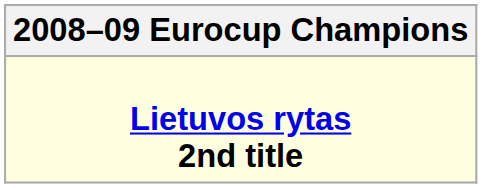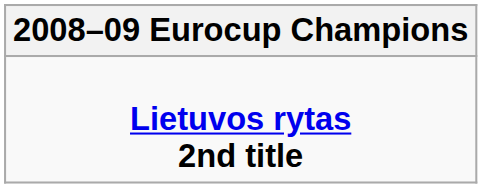(241, 137) lightyellow background -> (241, 137) no background
